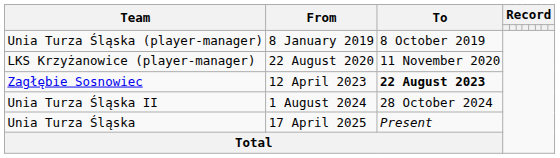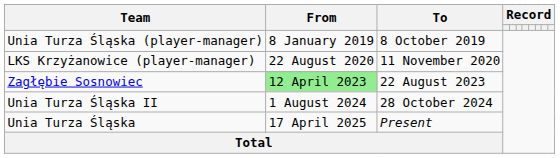(318, 82) no background -> (318, 82) lightgreen background
(433, 82) bold -> (433, 82) normal
